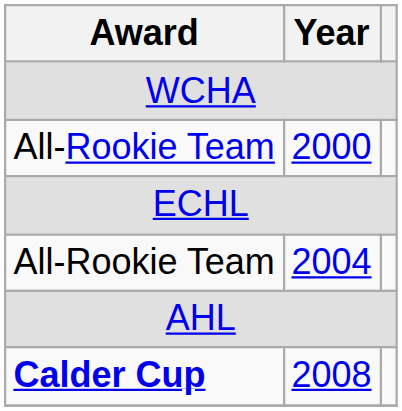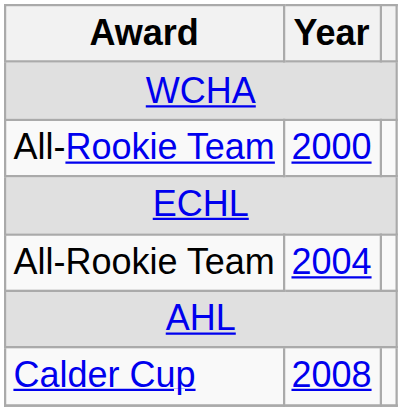(109, 375) bold -> (104, 375) normal
